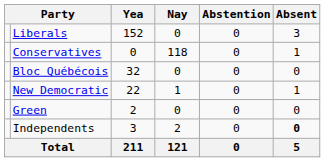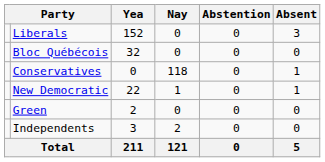rows swapped: (57, 52) <-> (60, 71)
(297, 128) bold -> (297, 128) normal
